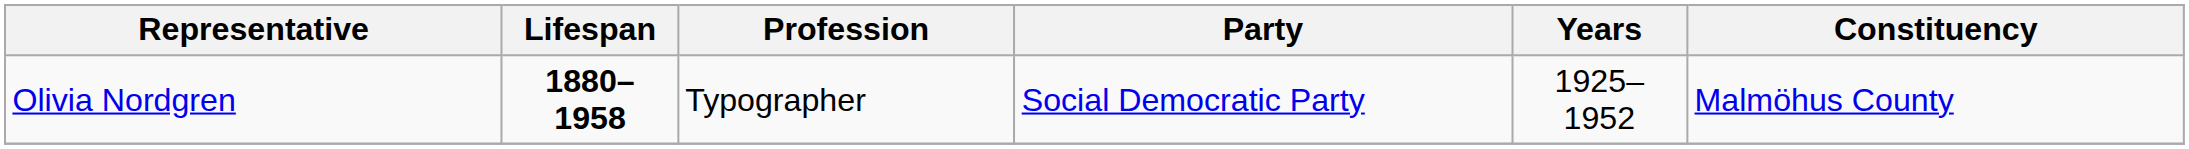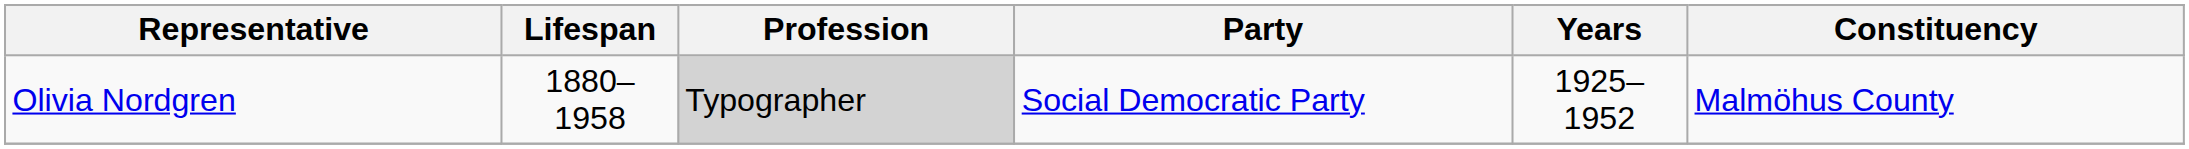(590, 99) bold -> (590, 99) normal
(776, 99) no background -> (776, 99) lightgrey background
